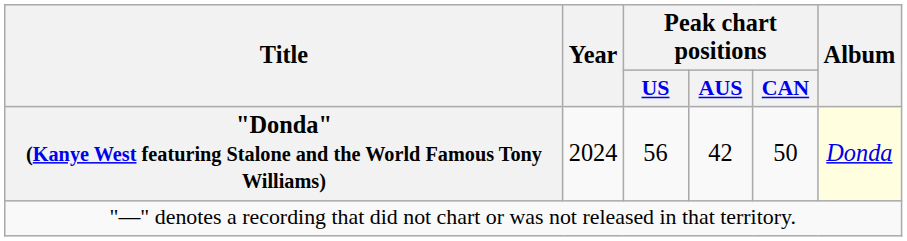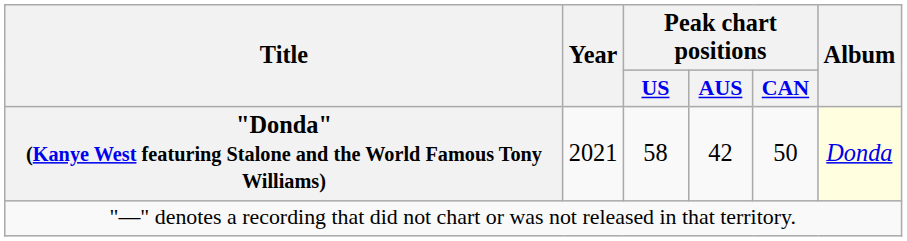(593, 153) 2024 -> (593, 153) 2021
(656, 153) 56 -> (656, 153) 58
